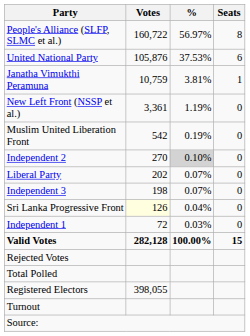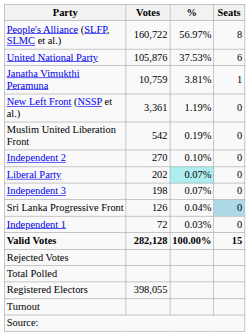(198, 158) lightgrey background -> (198, 158) no background
(198, 175) no background -> (198, 175) paleturquoise background
(160, 207) lightyellow background -> (160, 207) no background
(240, 207) no background -> (240, 207) lightblue background
